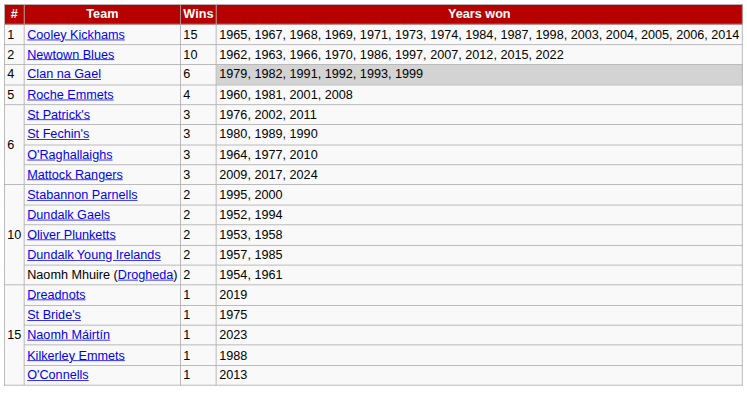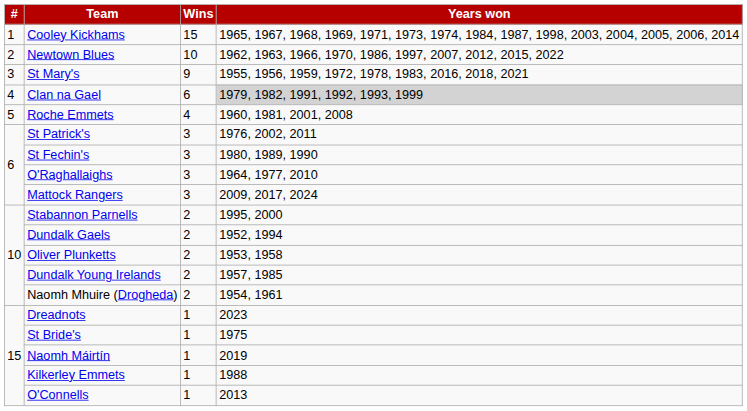+ row: (53, 74)
(233, 295) 2019 -> (233, 315) 2023
(233, 335) 2023 -> (233, 355) 2019
